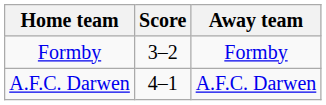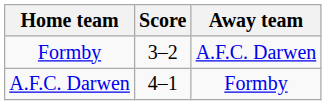(256, 52) Formby -> (256, 52) A.F.C. Darwen
(256, 83) A.F.C. Darwen -> (256, 83) Formby
